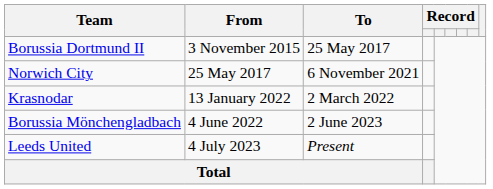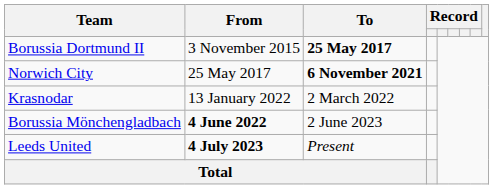(349, 48) normal -> (350, 48) bold
(363, 73) normal -> (365, 73) bold
(226, 122) normal -> (227, 122) bold
(224, 147) normal -> (226, 147) bold
